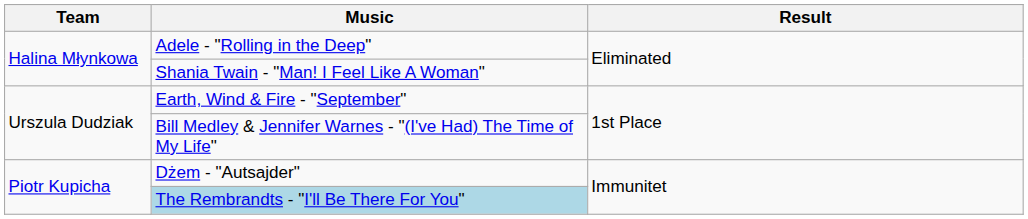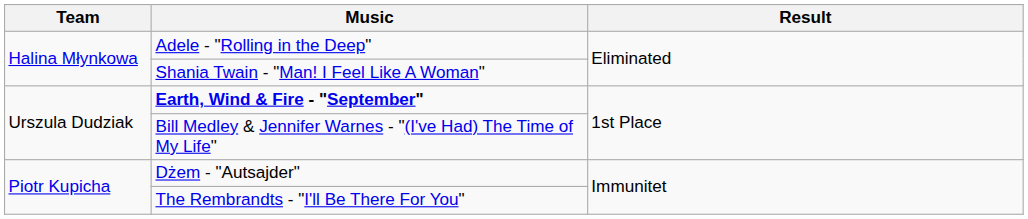(281, 99) normal -> (290, 99) bold
(310, 200) lightblue background -> (310, 200) no background
